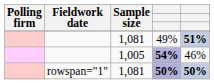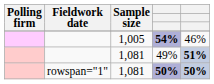rows swapped: (167, 55) <-> (167, 39)
